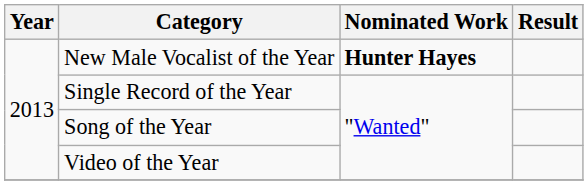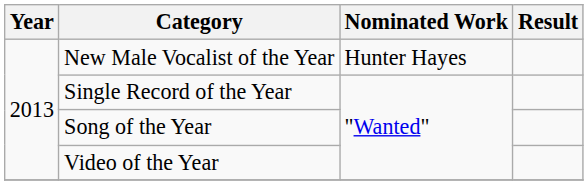(410, 57) bold -> (406, 57) normal
